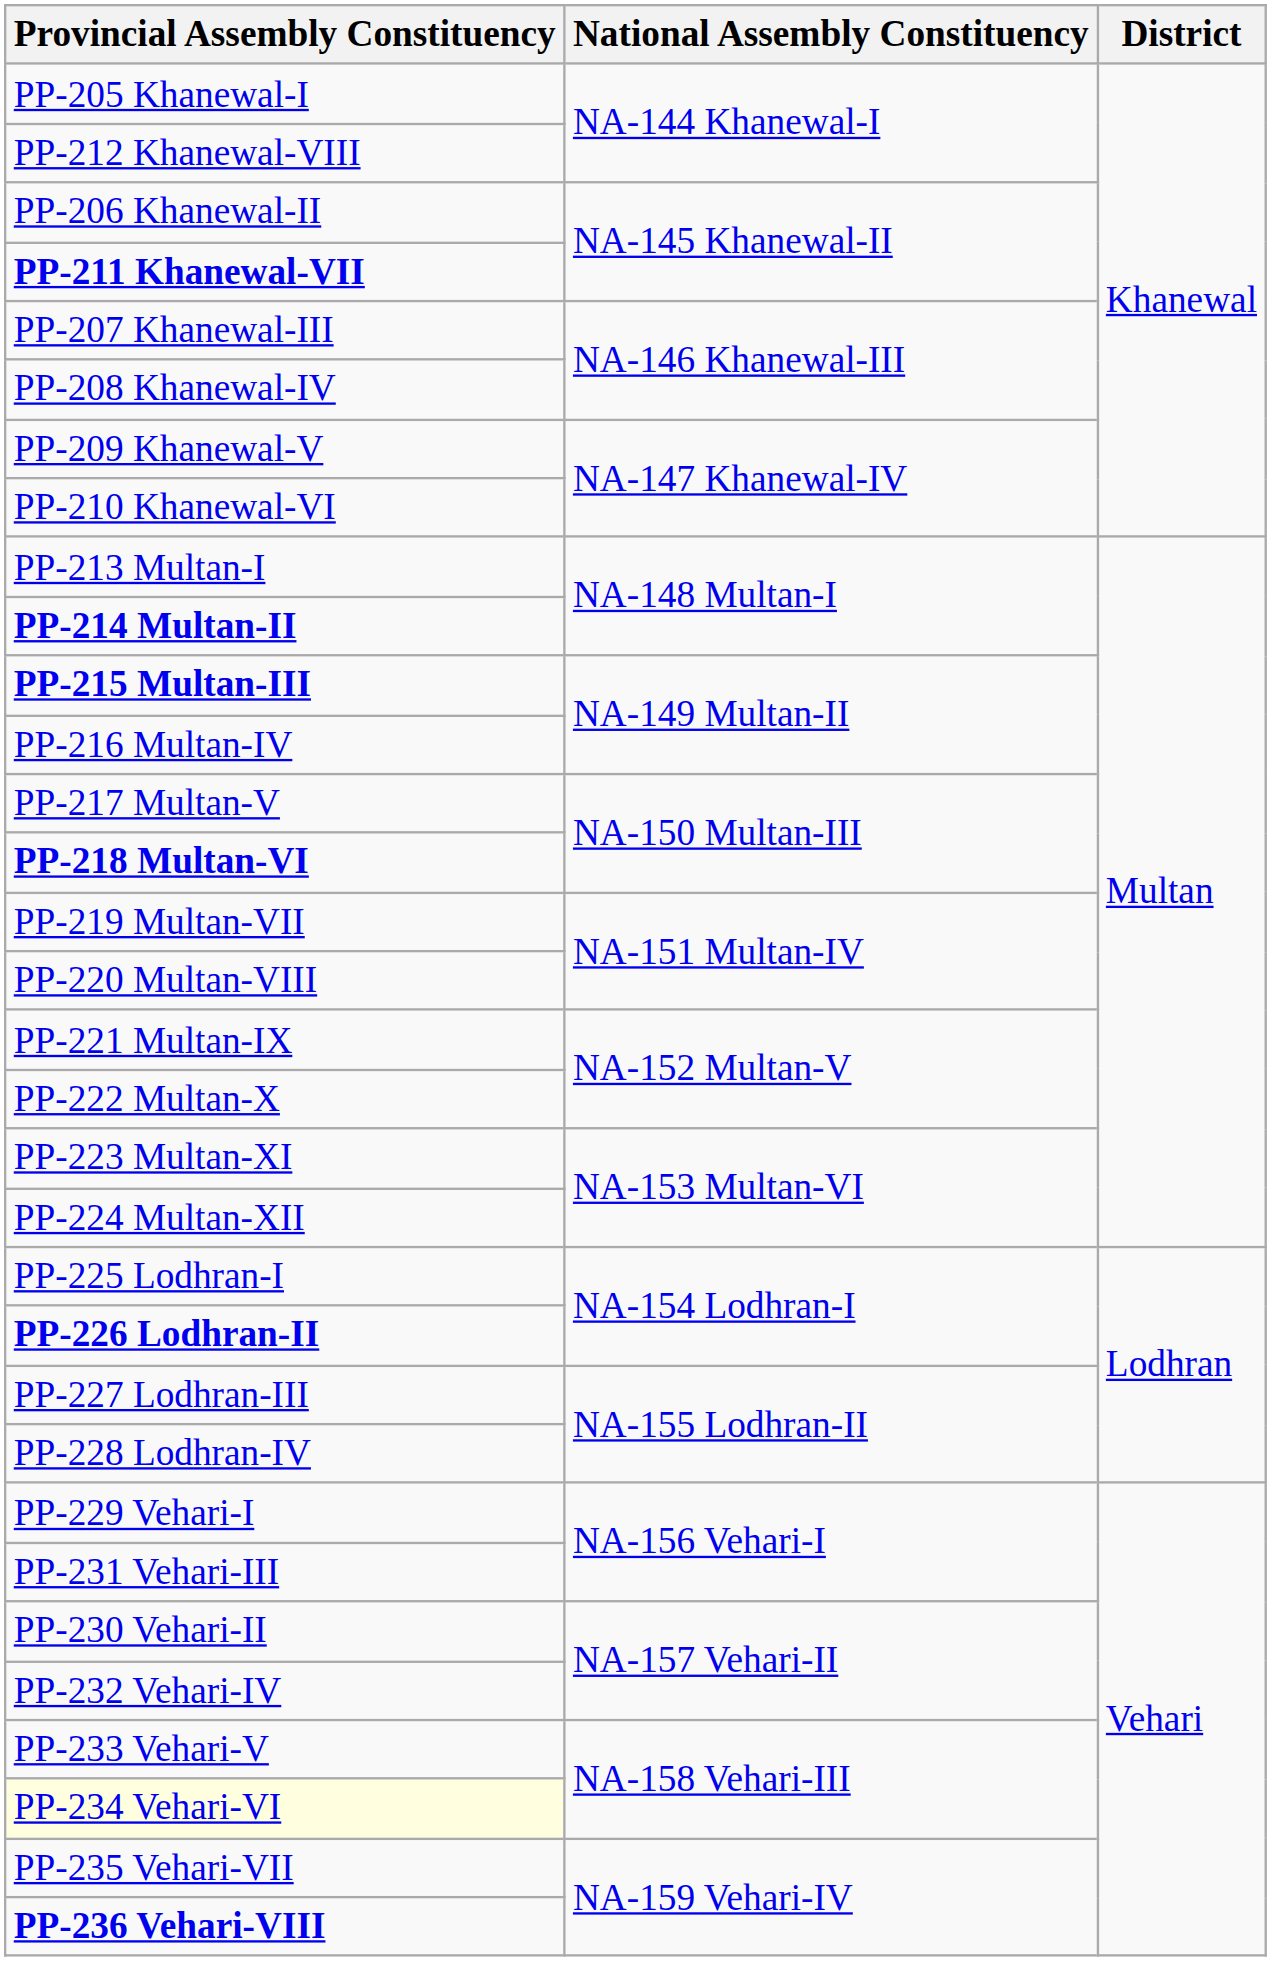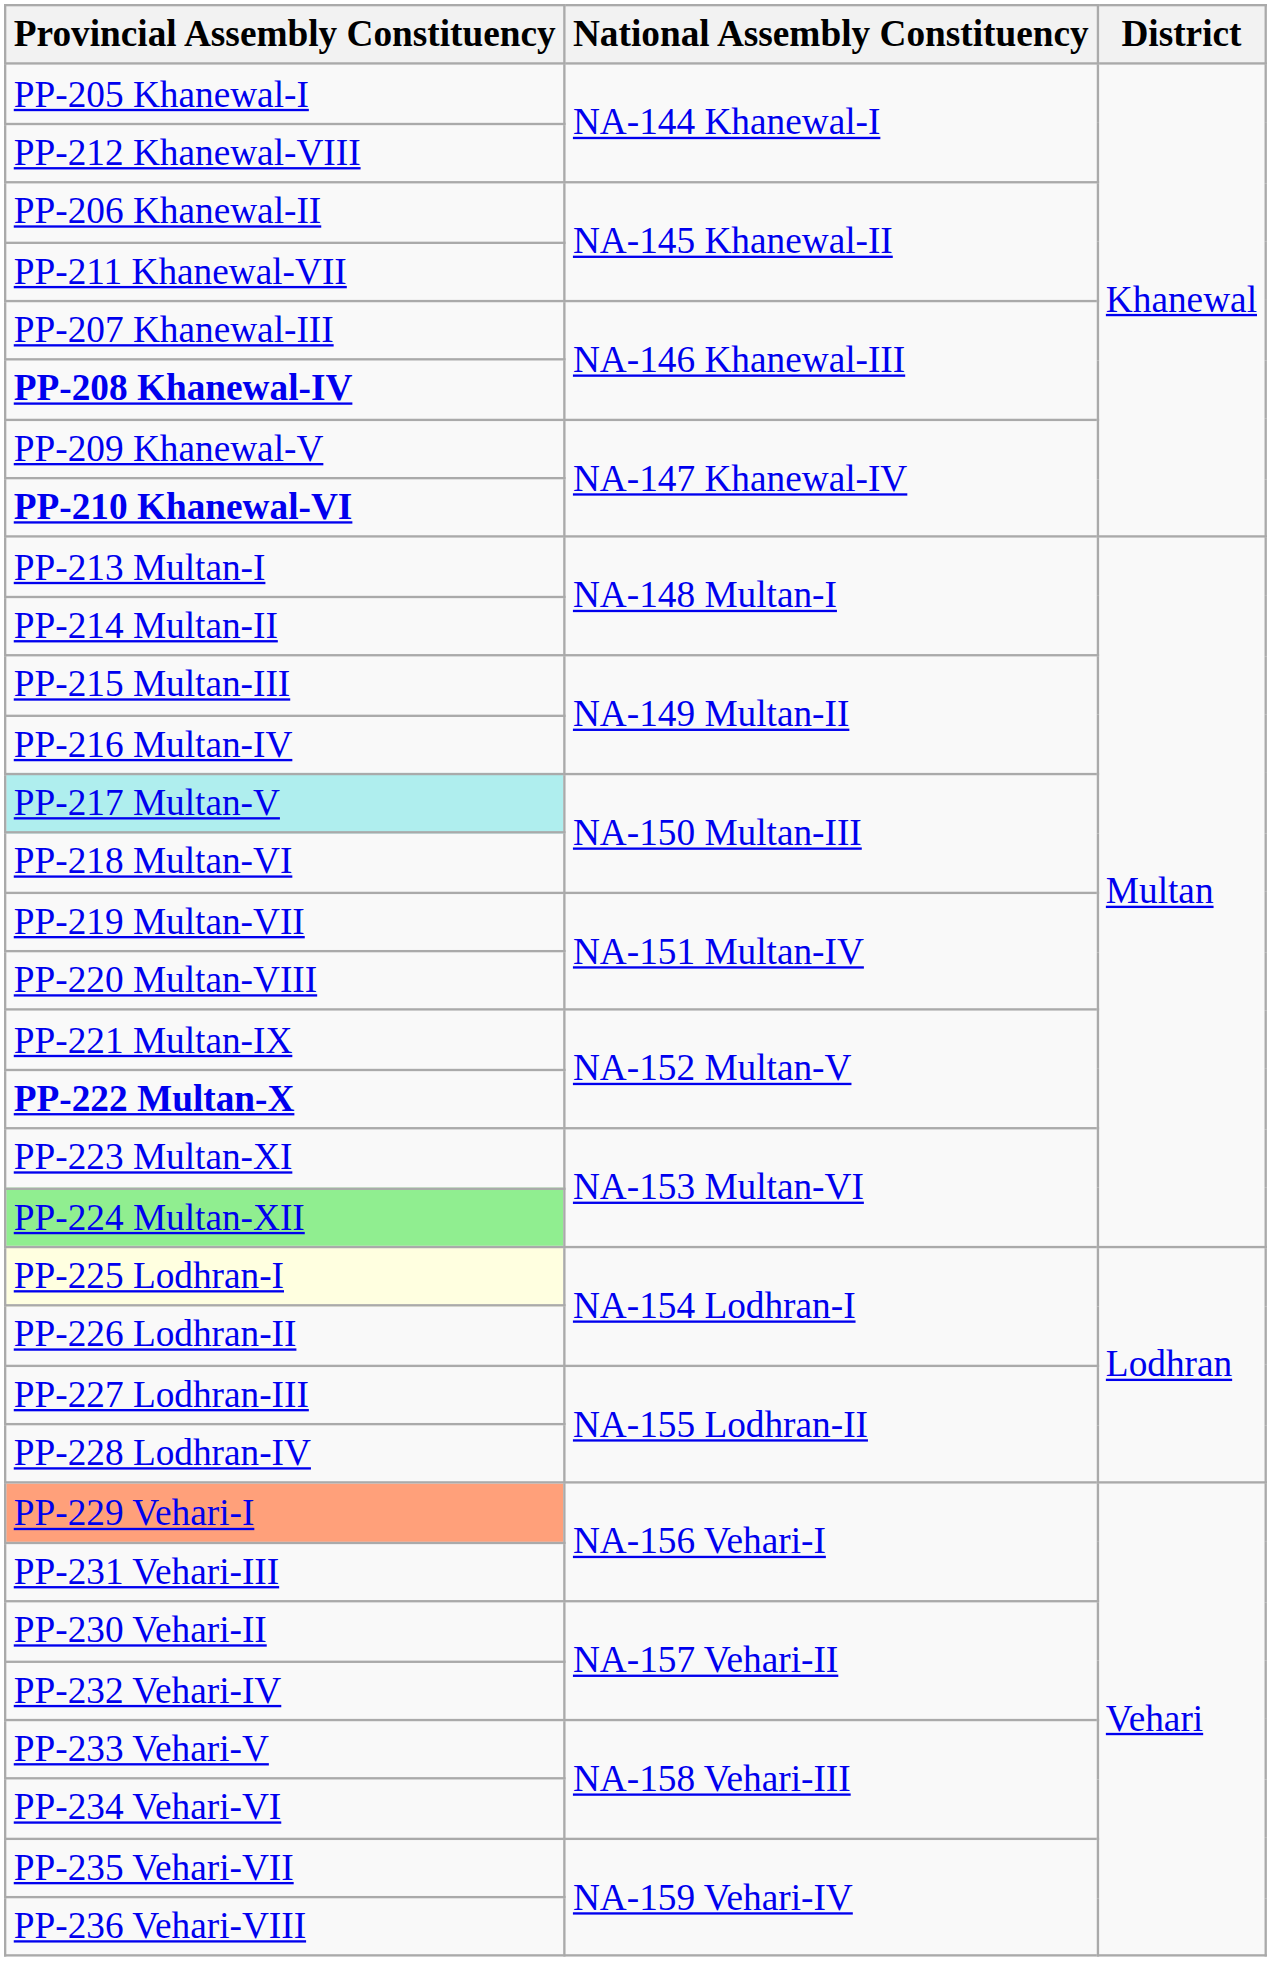(189, 270) bold -> (180, 270) normal
(175, 388) normal -> (183, 388) bold
(175, 507) normal -> (183, 507) bold
(155, 625) bold -> (146, 625) normal
(162, 684) bold -> (152, 684) normal
(147, 802) no background -> (147, 802) paleturquoise background
(161, 861) bold -> (153, 861) normal
(147, 1098) normal -> (154, 1098) bold
(159, 1216) no background -> (159, 1216) lightgreen background
(149, 1275) no background -> (149, 1275) lightyellow background
(167, 1334) bold -> (155, 1334) normal
(134, 1512) no background -> (134, 1512) lightsalmon background
(148, 1807) lightyellow background -> (148, 1807) no background
(170, 1926) bold -> (160, 1926) normal
